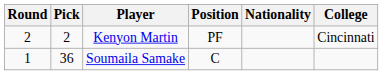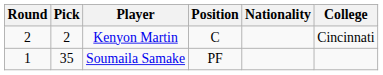(215, 37) PF -> (215, 37) C
(67, 59) 36 -> (67, 59) 35
(215, 59) C -> (215, 59) PF
